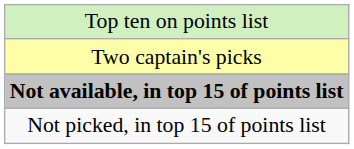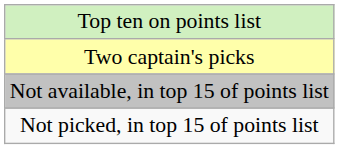(177, 90) bold -> (169, 90) normal
